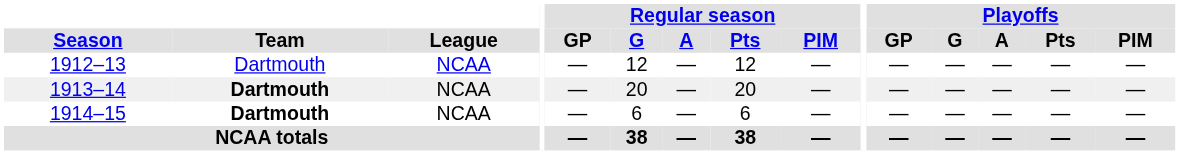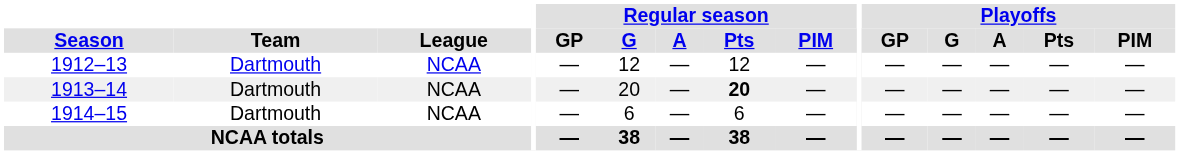(280, 89) bold -> (276, 89) normal
(745, 89) normal -> (739, 89) bold
(280, 113) bold -> (276, 113) normal
